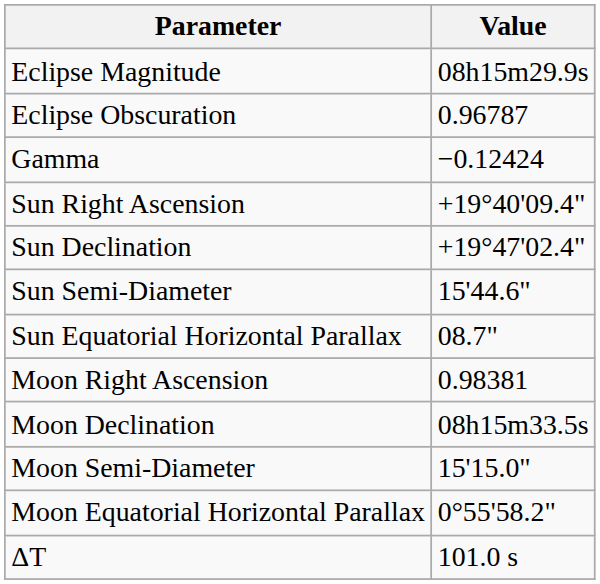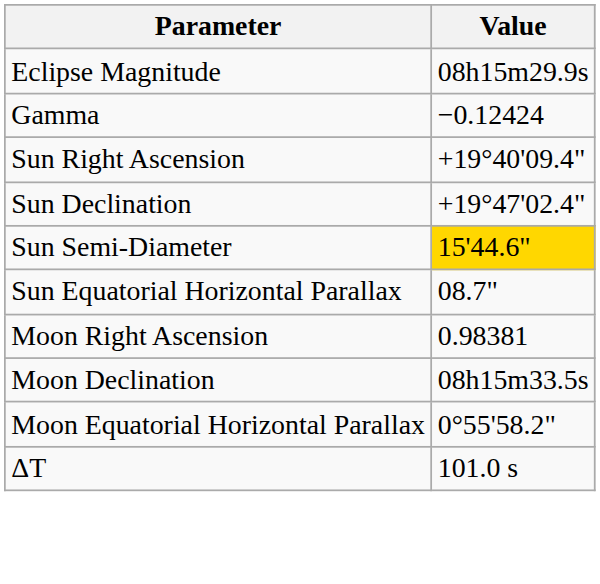- row: (124, 114)
(484, 291) no background -> (484, 247) gold background
- row: (133, 468)
